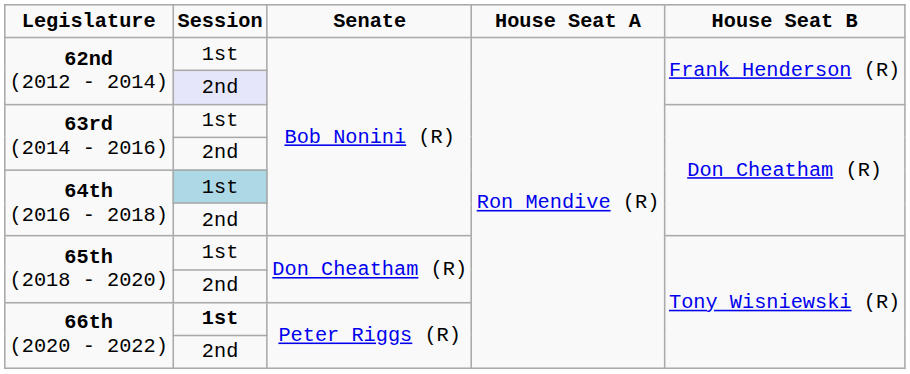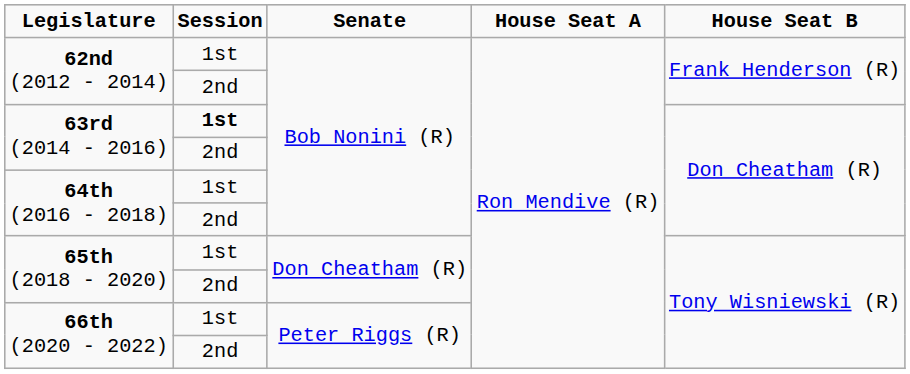(220, 87) lavender background -> (220, 87) no background
(220, 120) normal -> (220, 120) bold
(220, 187) lightblue background -> (220, 187) no background
(220, 319) bold -> (220, 319) normal
